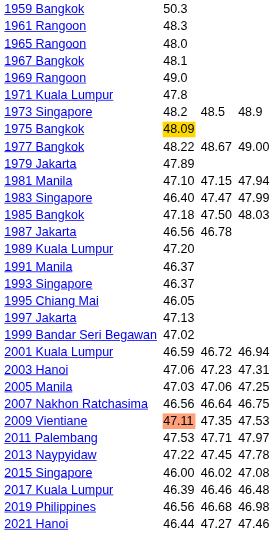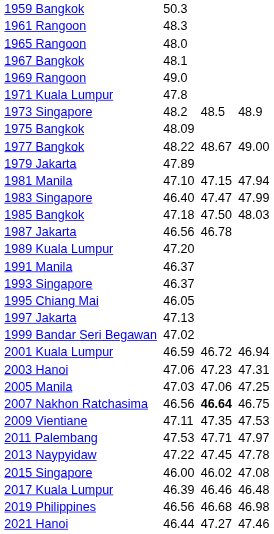(179, 129) gold background -> (179, 129) no background
(216, 404) normal -> (216, 404) bold
(178, 421) lightsalmon background -> (178, 421) no background
